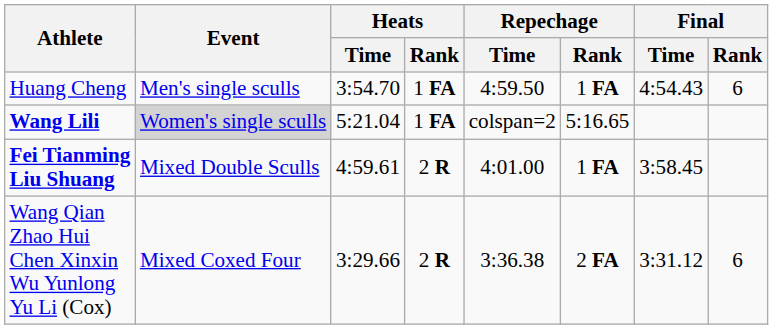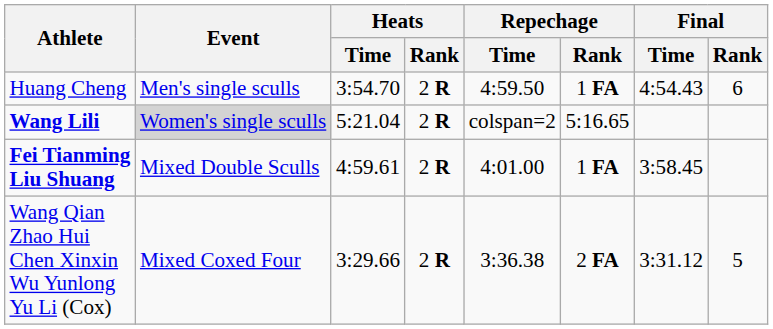(434, 88) 1 FA -> (434, 88) 2 R
(434, 121) 1 FA -> (434, 121) 2 R
(738, 260) 6 -> (738, 260) 5
